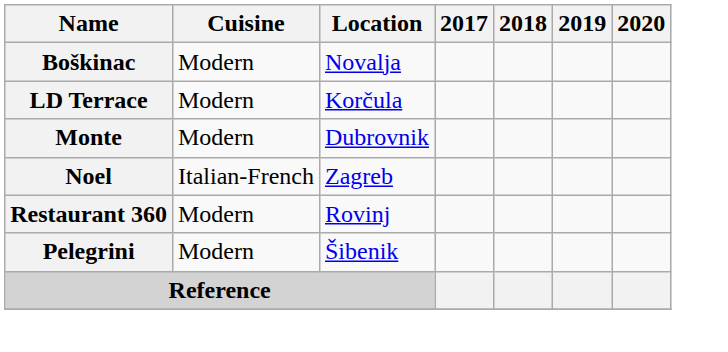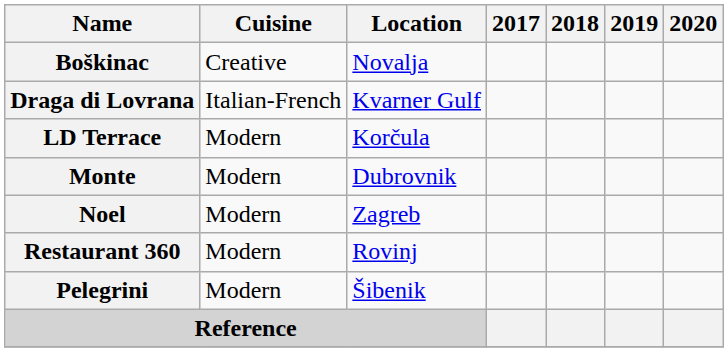(216, 61) Modern -> (246, 61) Creative
+ row: (102, 99)
(246, 175) Italian-French -> (243, 213) Modern
